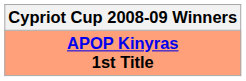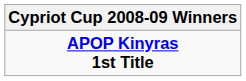(123, 52) lightsalmon background -> (123, 52) no background
